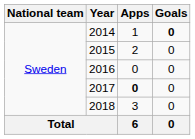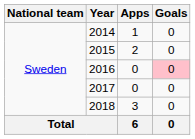(171, 32) bold -> (171, 32) normal
(171, 69) no background -> (171, 69) pink background
(135, 87) bold -> (135, 87) normal
